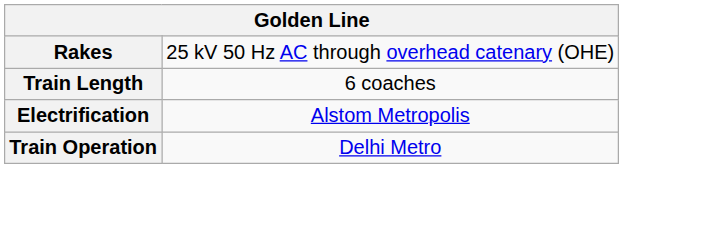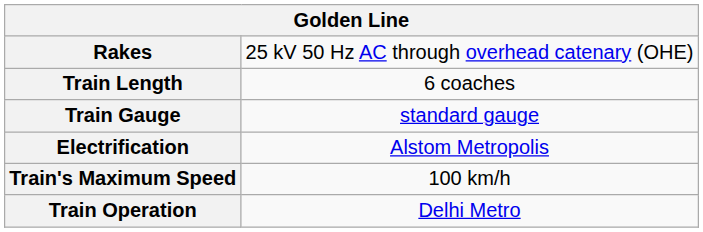+ row: (123, 115)
+ row: (123, 178)
